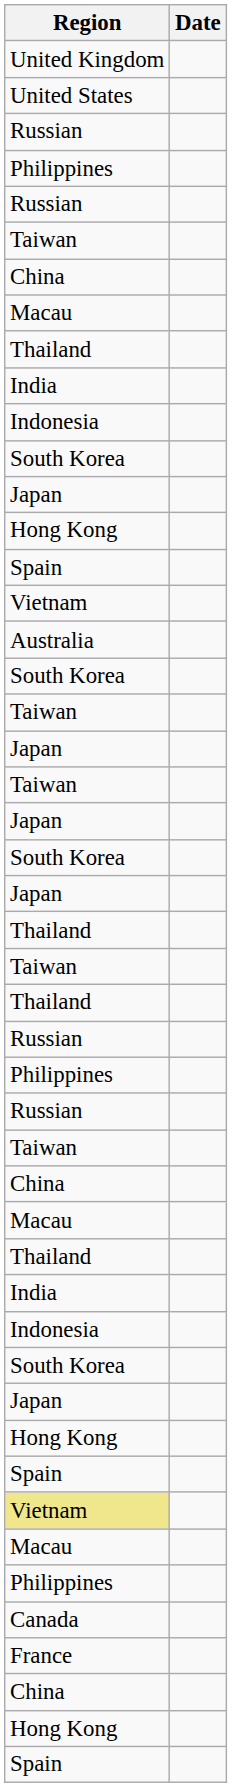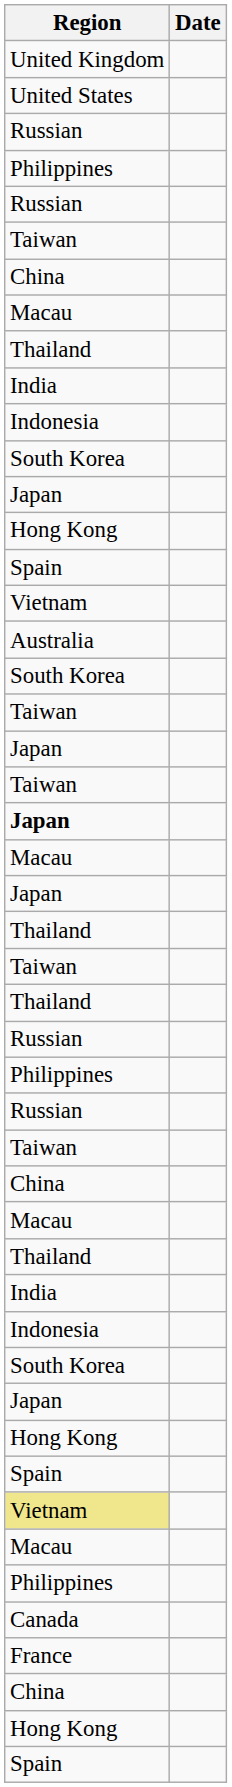(36, 820) normal -> (40, 820) bold
(68, 857) South Korea -> (41, 857) Macau
